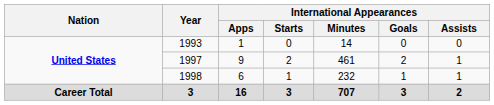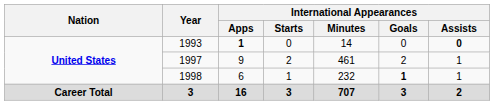(241, 45) normal -> (241, 45) bold
(459, 45) normal -> (459, 45) bold
(403, 76) normal -> (403, 76) bold
